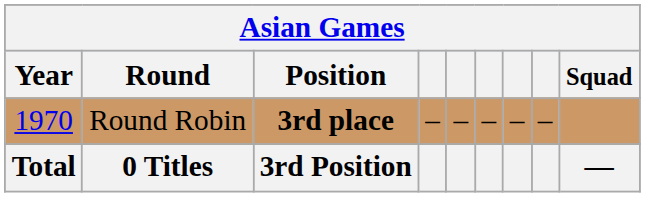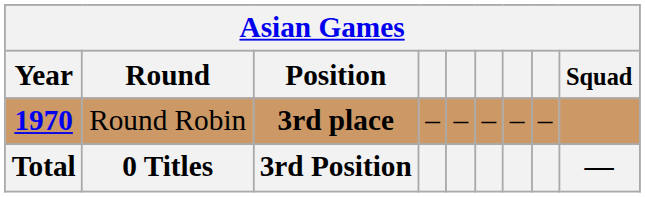(44, 120) normal -> (44, 120) bold
